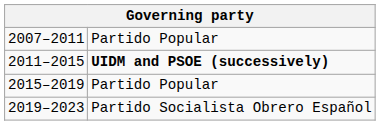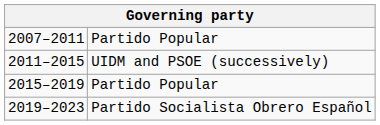(210, 62) bold -> (210, 62) normal
